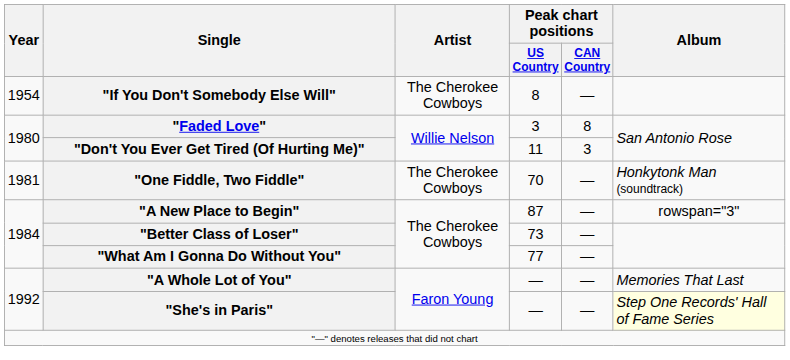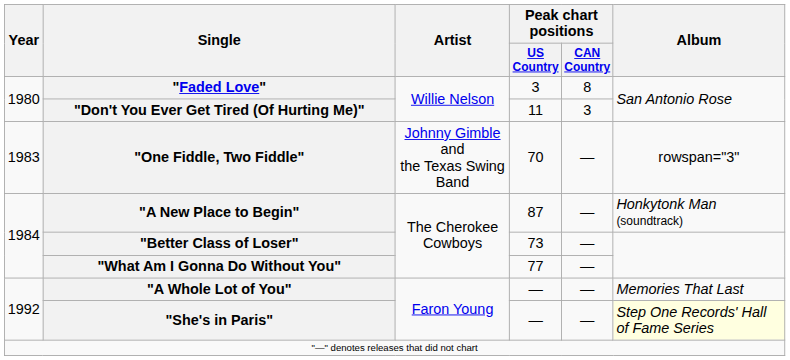- row: (219, 95)
(24, 180) 1981 -> (24, 157) 1983
(453, 180) The Cherokee Cowboys -> (453, 157) Johnny Gimble and the Texas Swing Band
(666, 180) Honkytonk Man (soundtrack) -> (699, 157) rowspan="3"
(699, 211) rowspan="3" -> (666, 212) Honkytonk Man (soundtrack)
